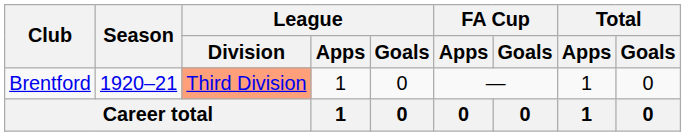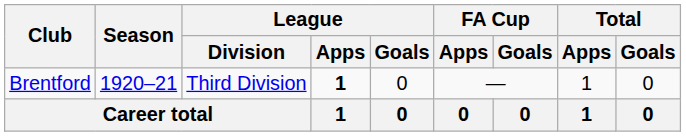(246, 83) lightsalmon background -> (246, 83) no background
(340, 83) normal -> (340, 83) bold
